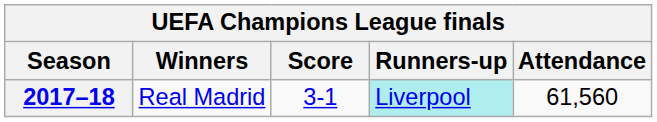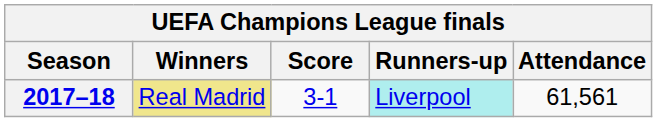(202, 97) no background -> (202, 97) khaki background
(582, 97) 61,560 -> (582, 97) 61,561
